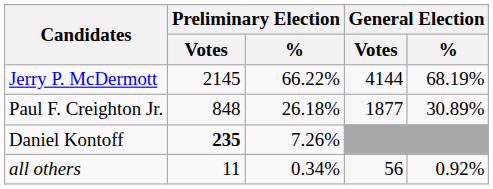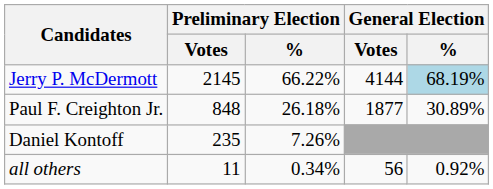(455, 79) no background -> (455, 79) lightblue background
(226, 139) bold -> (226, 139) normal
